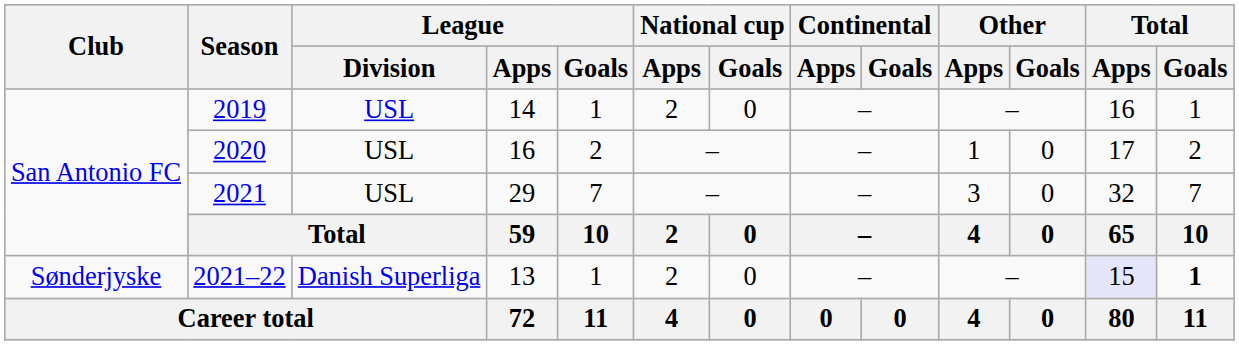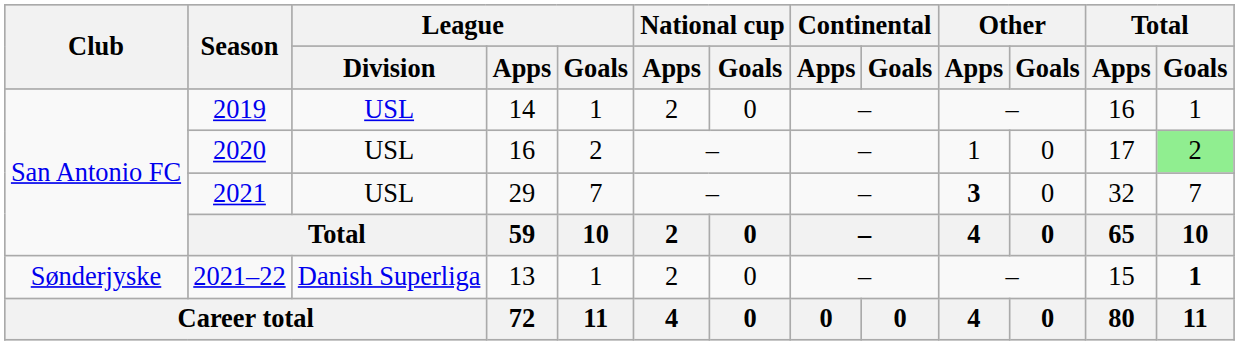(1195, 151) no background -> (1195, 151) lightgreen background
(974, 192) normal -> (974, 192) bold
(1121, 276) lavender background -> (1121, 276) no background
